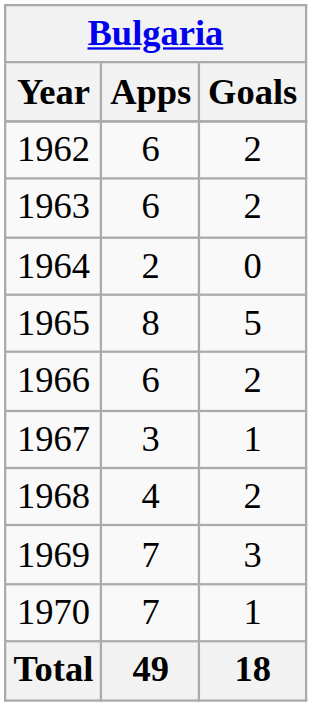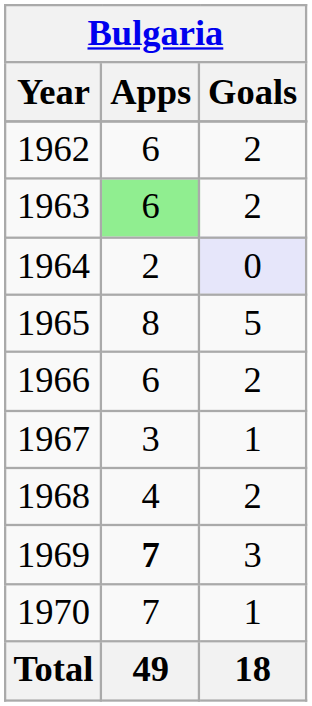(151, 206) no background -> (151, 206) lightgreen background
(253, 264) no background -> (253, 264) lavender background
(151, 554) normal -> (151, 554) bold
